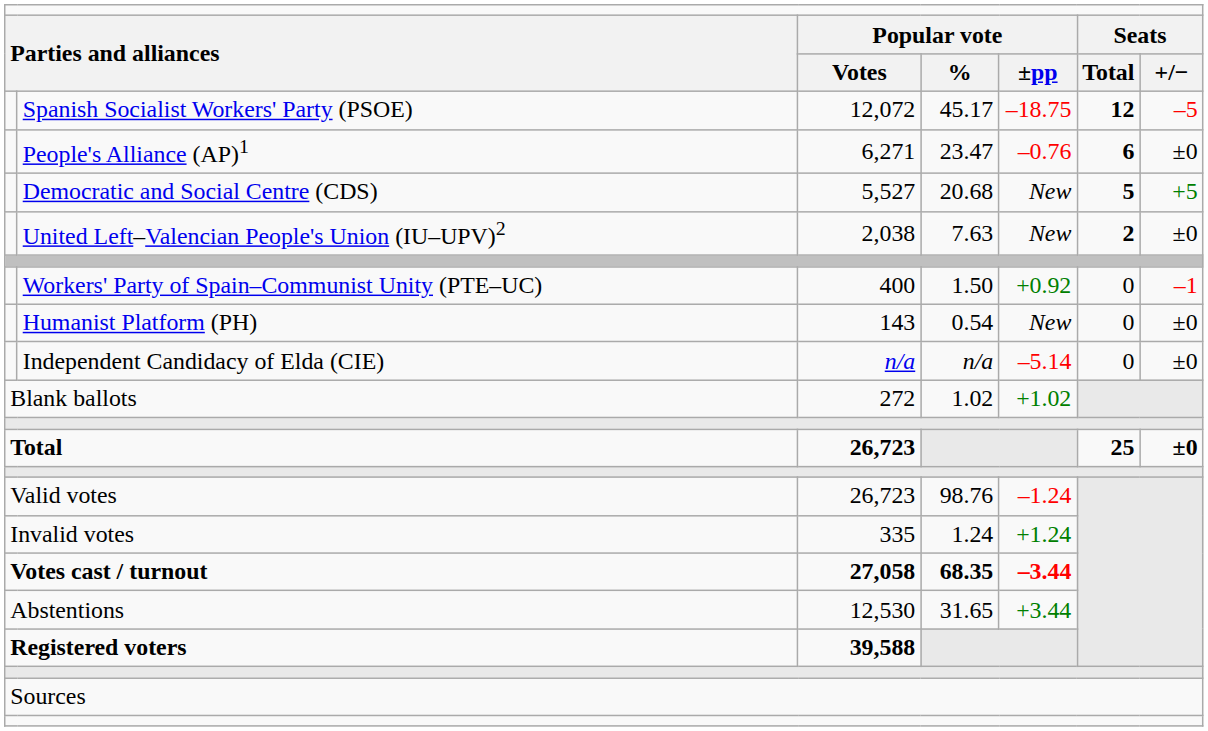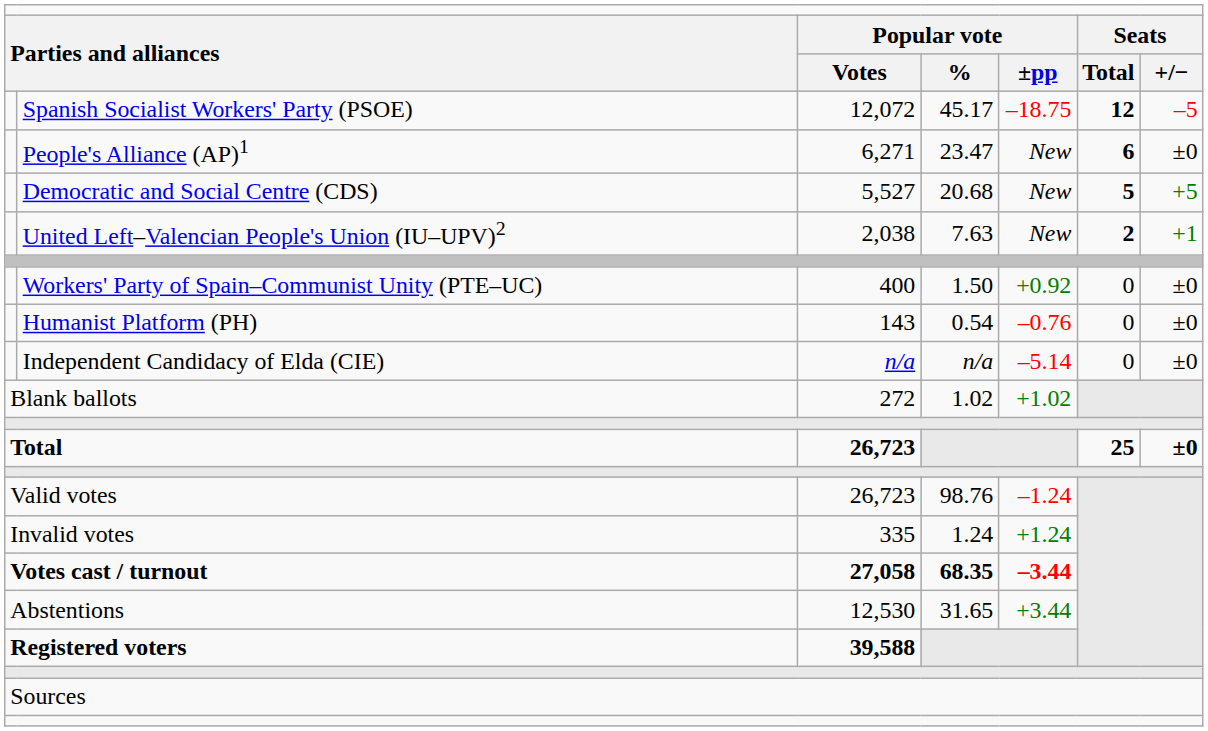(1044, 151) –0.76 -> (1050, 151) New
(1185, 233) ±0 -> (1185, 233) +1
(1186, 285) –1 -> (1185, 285) ±0
(1050, 322) New -> (1044, 322) –0.76
